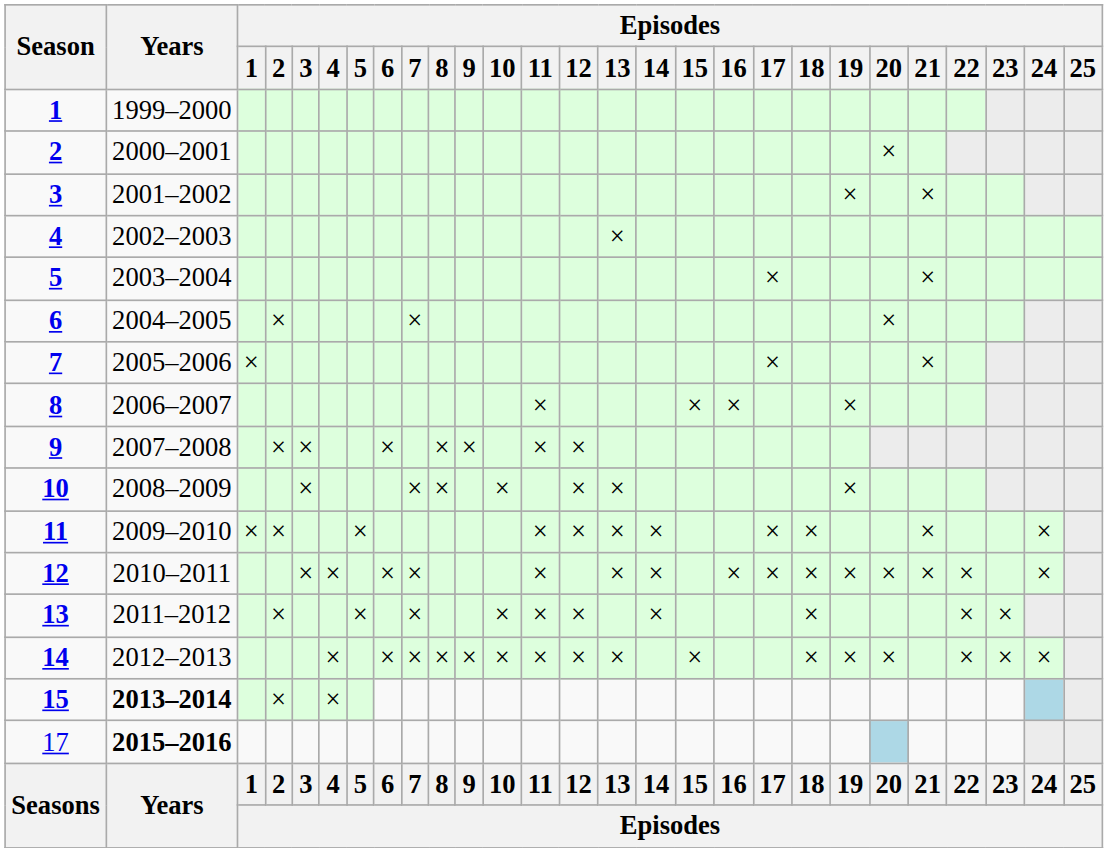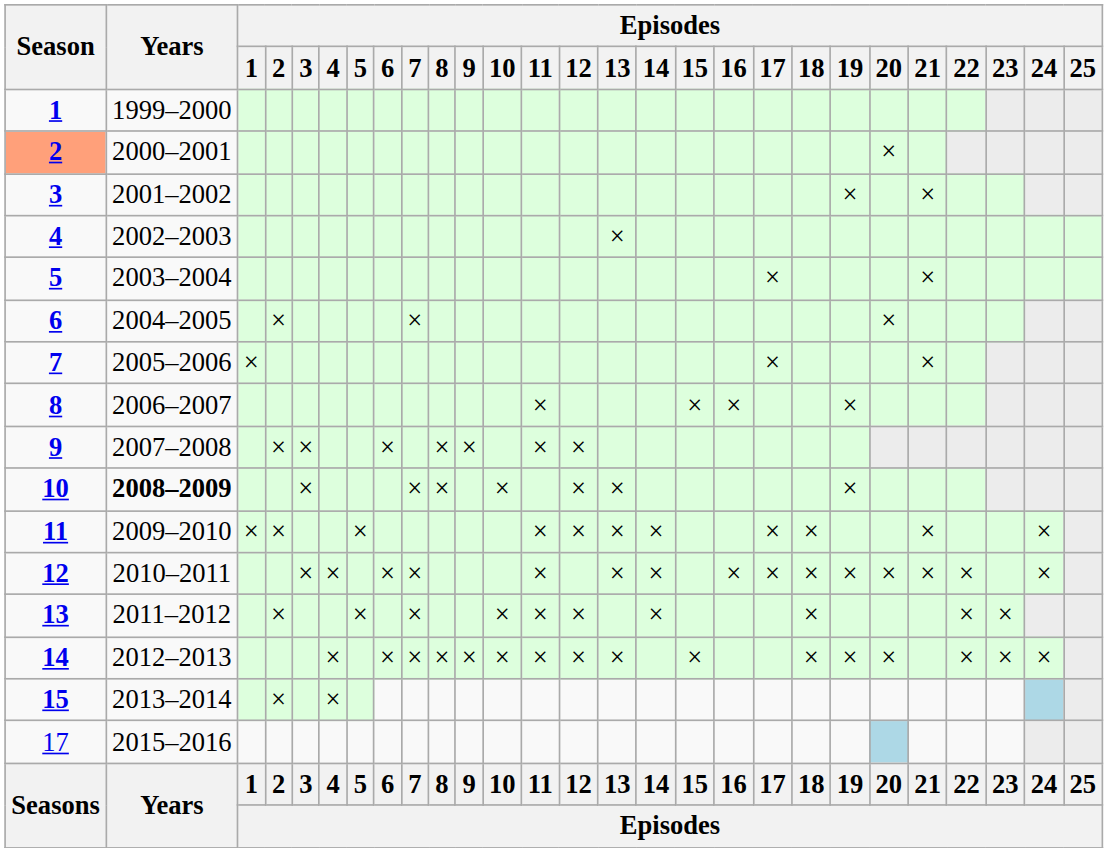(56, 151) no background -> (56, 151) lightsalmon background
(172, 488) normal -> (172, 488) bold
(172, 699) bold -> (172, 699) normal
(172, 741) bold -> (172, 741) normal
